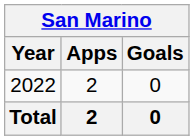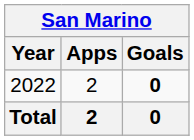(155, 85) normal -> (155, 85) bold
